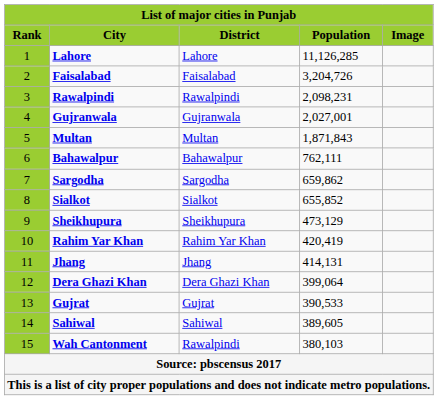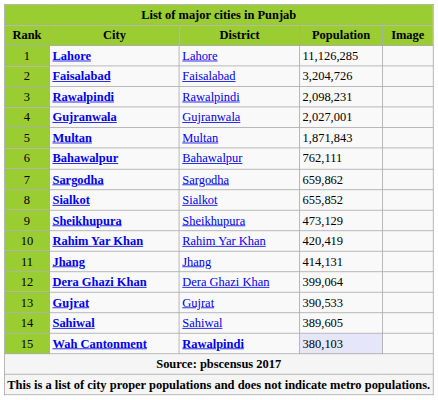(211, 343) normal -> (213, 343) bold
(323, 343) no background -> (323, 343) lavender background
